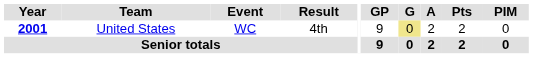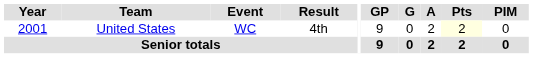(33, 28) bold -> (33, 28) normal
(410, 28) khaki background -> (410, 28) no background
(462, 28) no background -> (462, 28) lightyellow background
